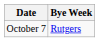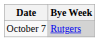(66, 29) no background -> (66, 29) lightgrey background
